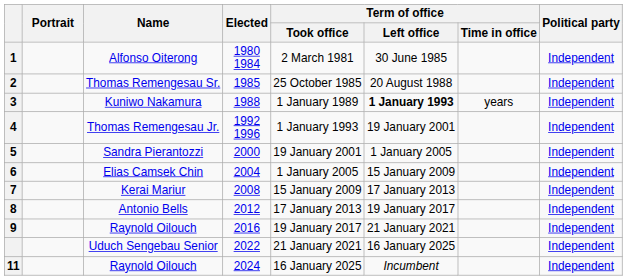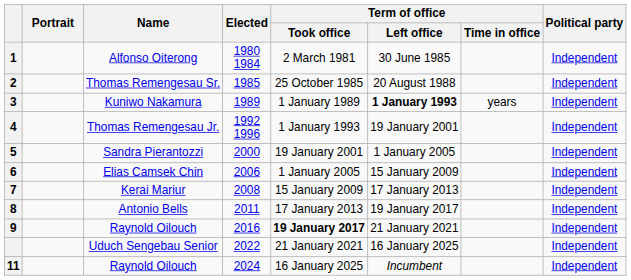(247, 102) 1988 -> (247, 102) 1989
(247, 171) 2004 -> (247, 171) 2006
(247, 209) 2012 -> (247, 209) 2011
(317, 228) normal -> (319, 228) bold
